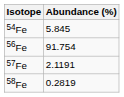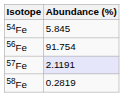(60, 65) no background -> (60, 65) lavender background
